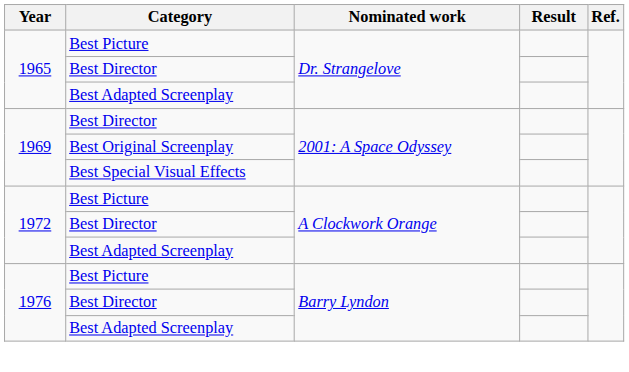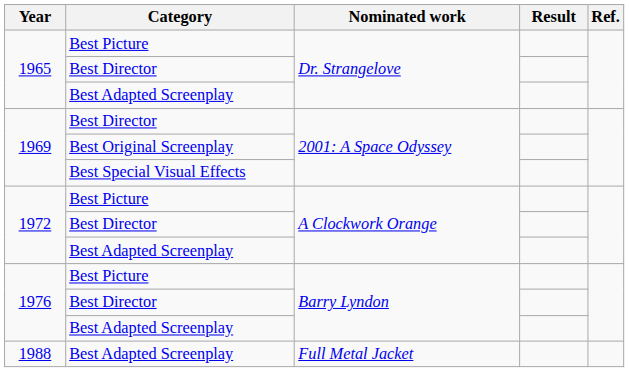+ row: (35, 353)
